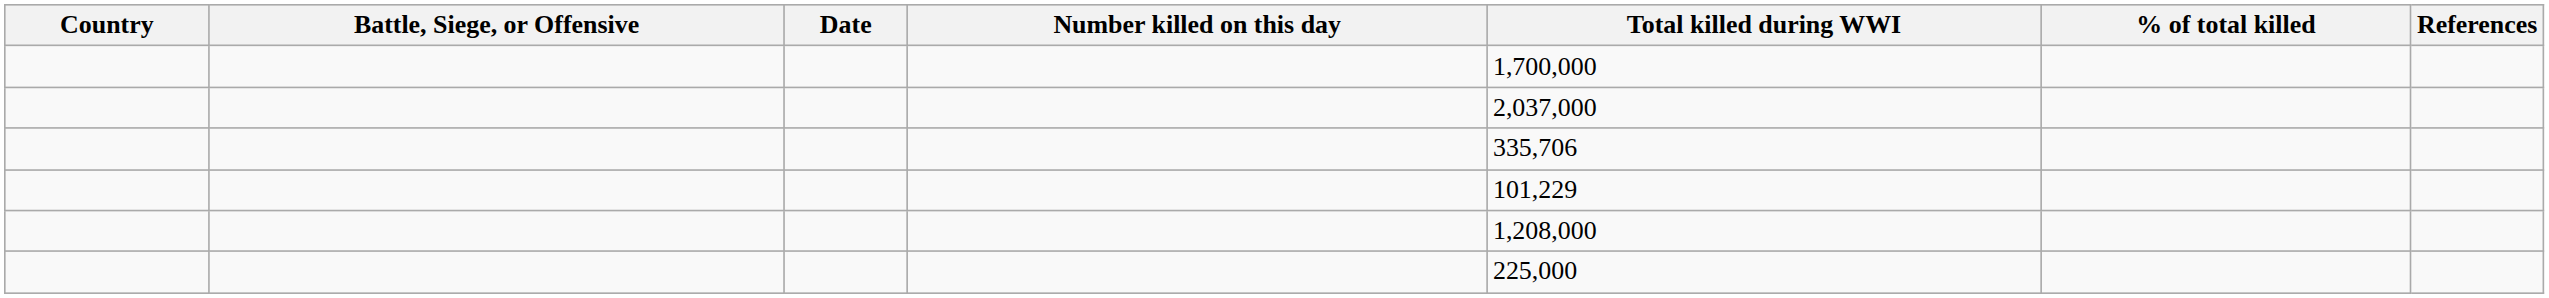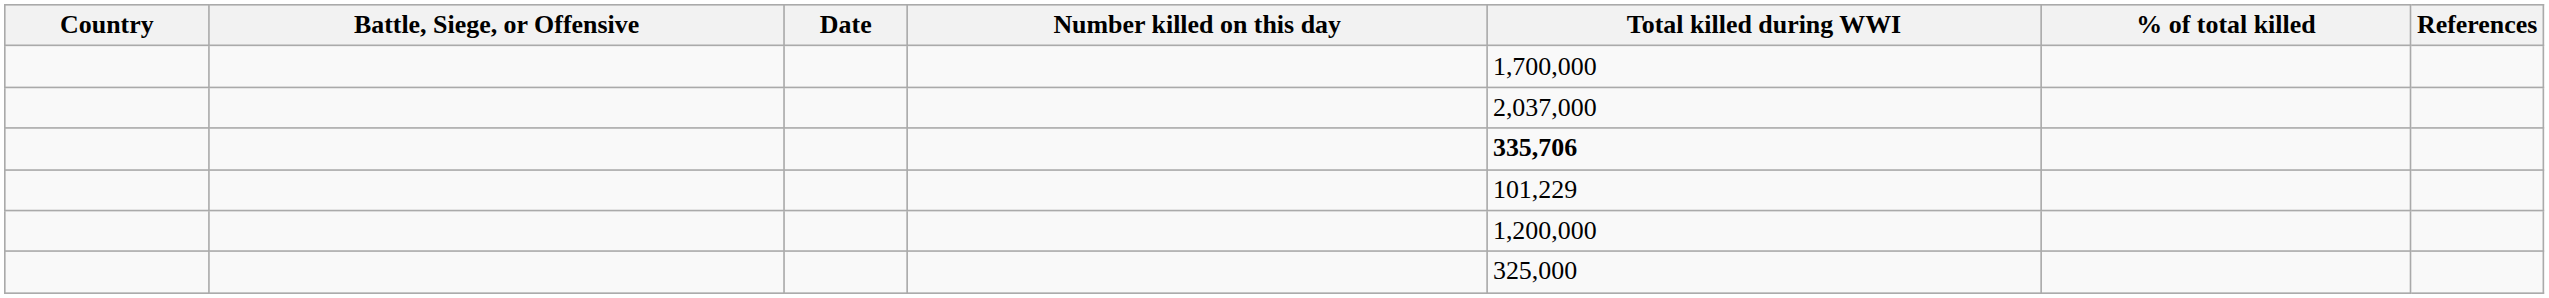(1535, 148) normal -> (1535, 148) bold
(1545, 230) 1,208,000 -> (1545, 230) 1,200,000
(1535, 271) 225,000 -> (1535, 271) 325,000
